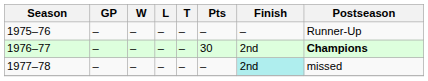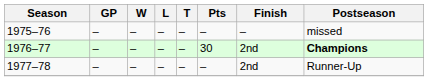(334, 31) Runner-Up -> (324, 31) missed
(249, 66) paleturquoise background -> (249, 66) no background
(324, 66) missed -> (334, 66) Runner-Up
